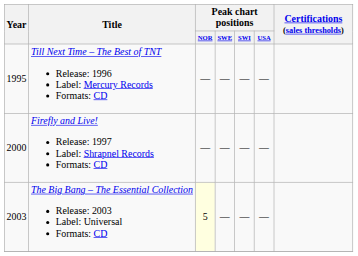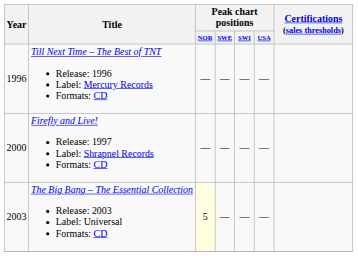(17, 78) 1995 -> (17, 78) 1996
